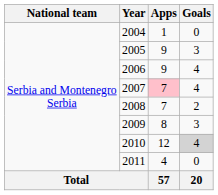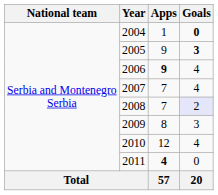(196, 32) normal -> (196, 32) bold
(196, 50) normal -> (196, 50) bold
(164, 69) normal -> (164, 69) bold
(164, 87) pink background -> (164, 87) no background
(196, 106) no background -> (196, 106) lavender background
(196, 143) lightgrey background -> (196, 143) no background
(164, 161) normal -> (164, 161) bold
